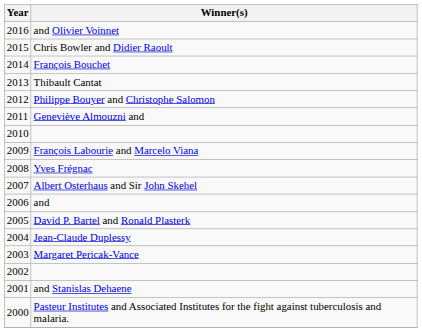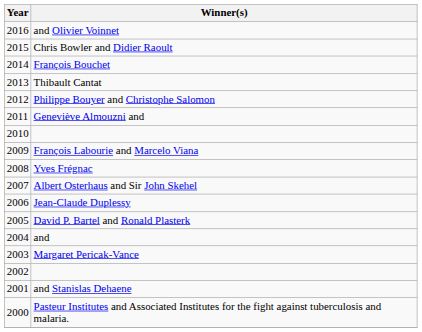(41, 202) and -> (82, 202) Jean-Claude Duplessy
(82, 237) Jean-Claude Duplessy -> (41, 237) and
